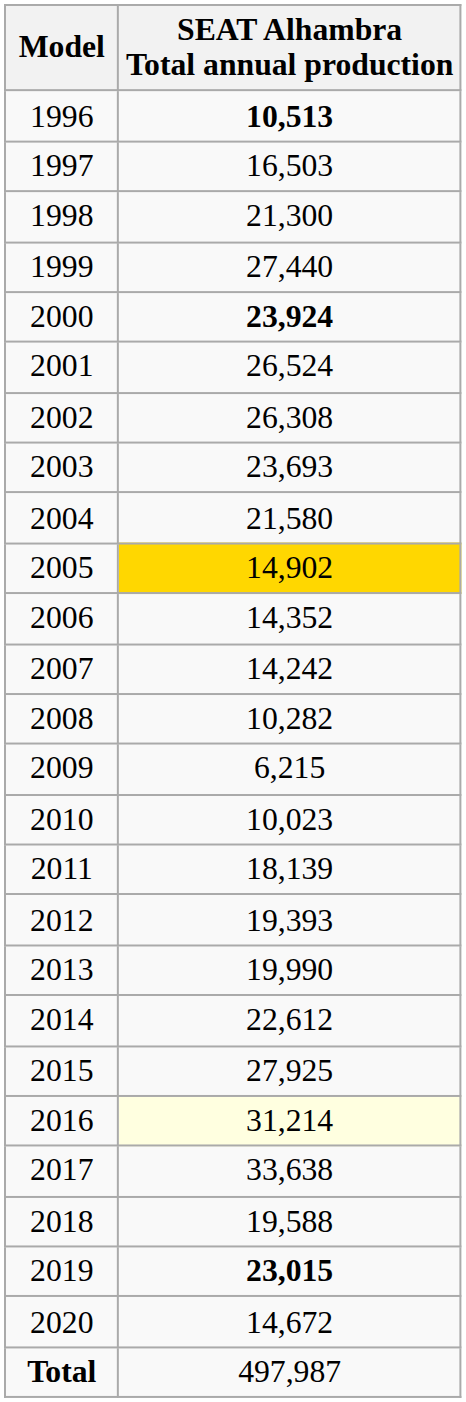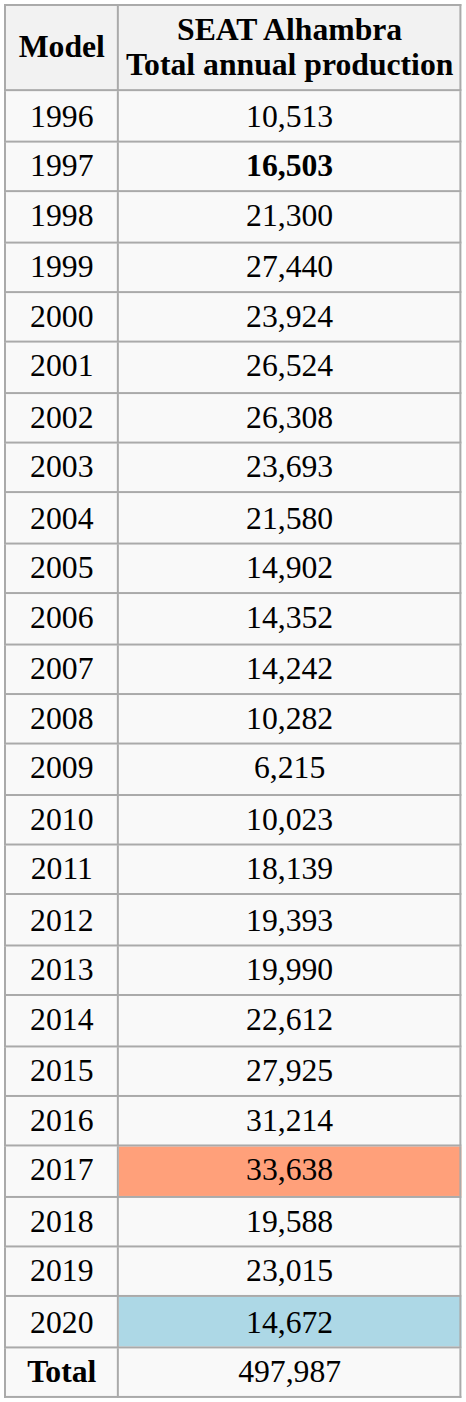(290, 115) bold -> (290, 115) normal
(290, 165) normal -> (290, 165) bold
(290, 316) bold -> (290, 316) normal
(290, 567) gold background -> (290, 567) no background
(290, 1120) lightyellow background -> (290, 1120) no background
(290, 1170) no background -> (290, 1170) lightsalmon background
(290, 1271) bold -> (290, 1271) normal
(290, 1321) no background -> (290, 1321) lightblue background
